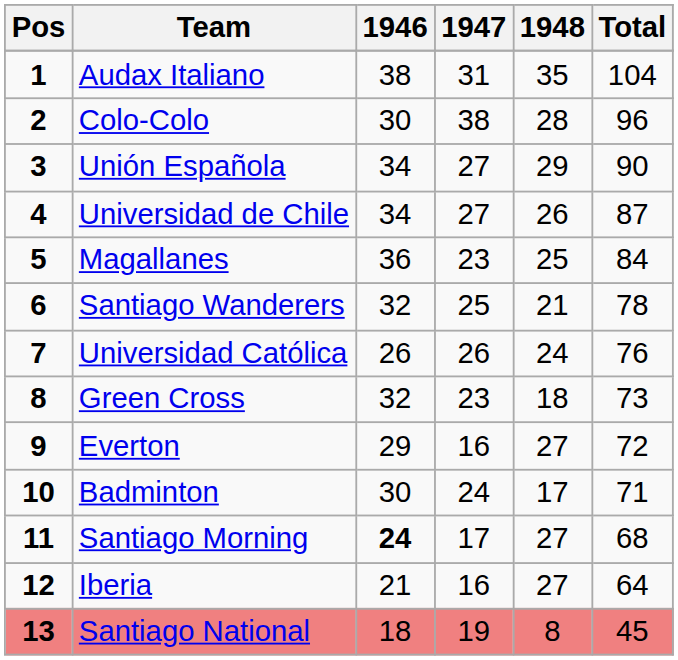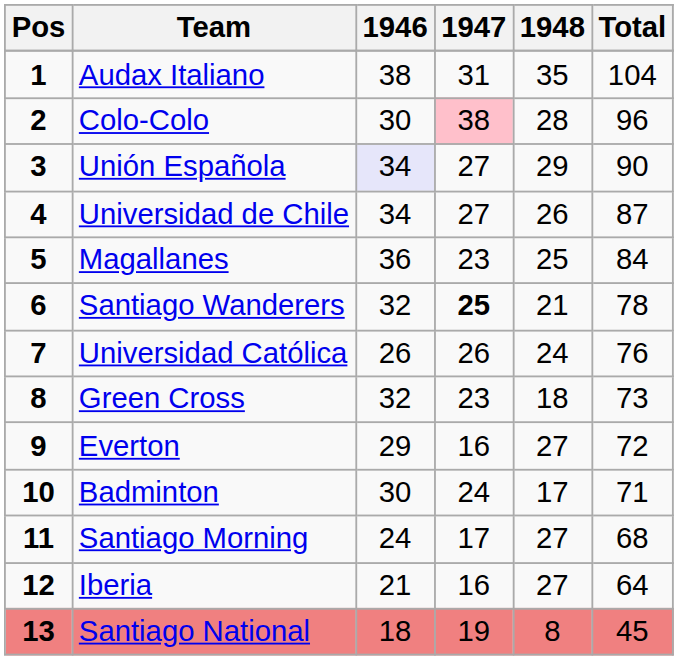(474, 120) no background -> (474, 120) pink background
(395, 167) no background -> (395, 167) lavender background
(474, 306) normal -> (474, 306) bold
(395, 538) bold -> (395, 538) normal
